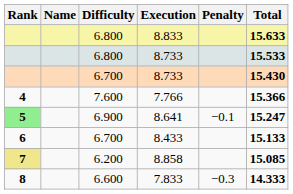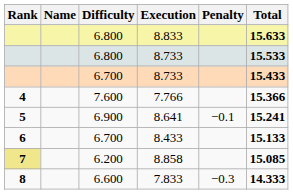(267, 76) 15.430 -> (267, 76) 15.433
(23, 117) lightgreen background -> (23, 117) no background
(267, 117) 15.247 -> (267, 117) 15.241
